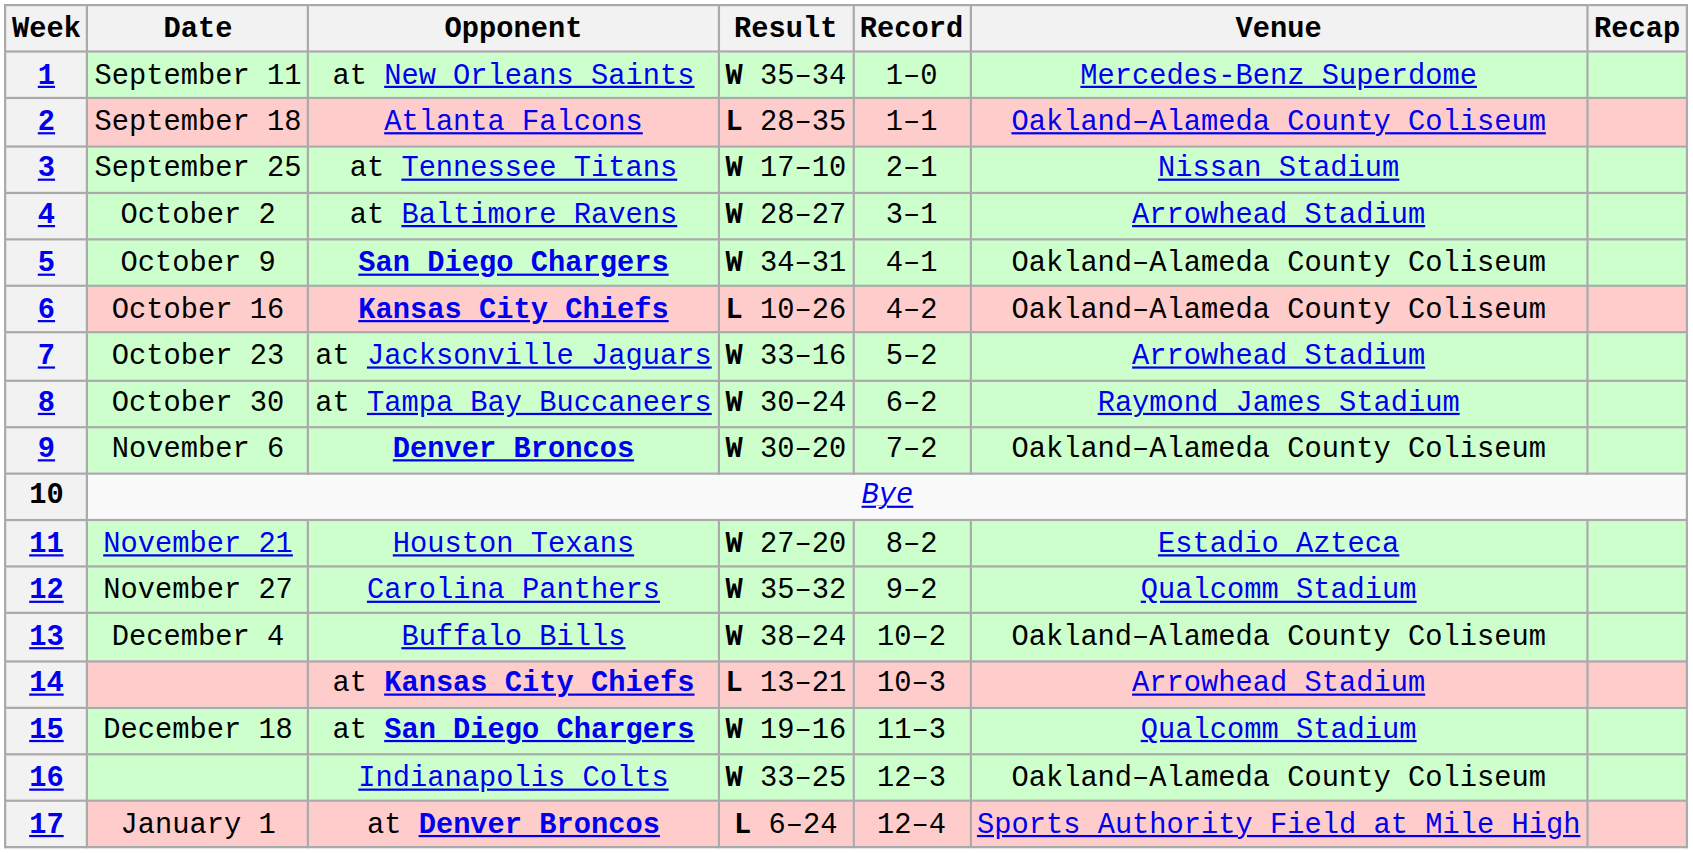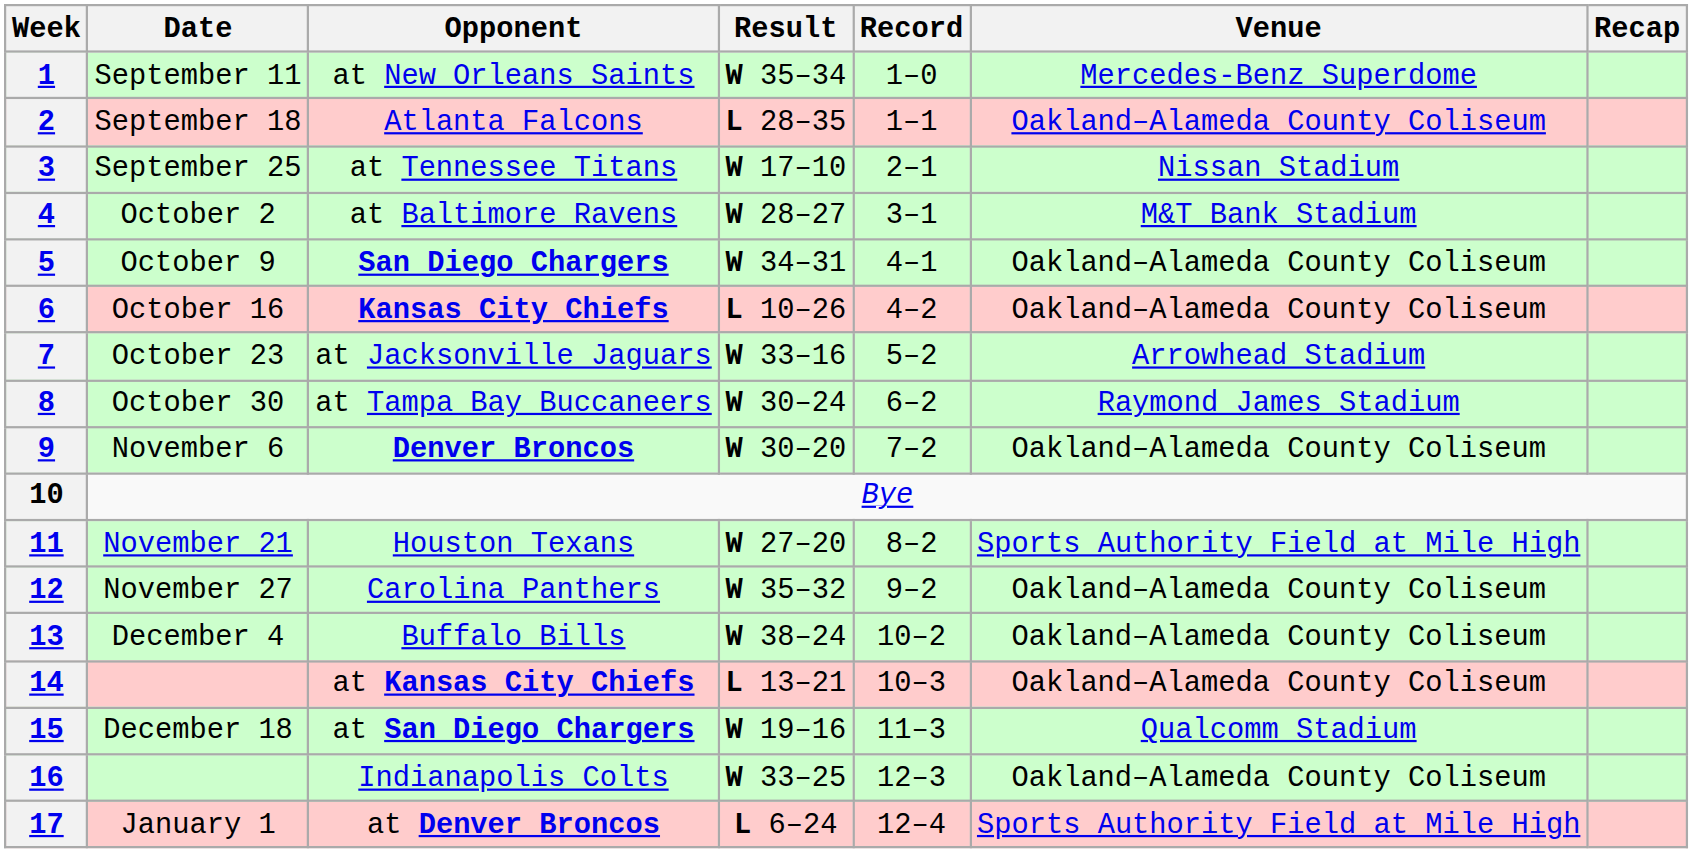(1279, 216) Arrowhead Stadium -> (1279, 216) M&T Bank Stadium
(1279, 544) Estadio Azteca -> (1279, 544) Sports Authority Field at Mile High
(1279, 590) Qualcomm Stadium -> (1279, 590) Oakland–Alameda County Coliseum
(1279, 684) Arrowhead Stadium -> (1279, 684) Oakland–Alameda County Coliseum
